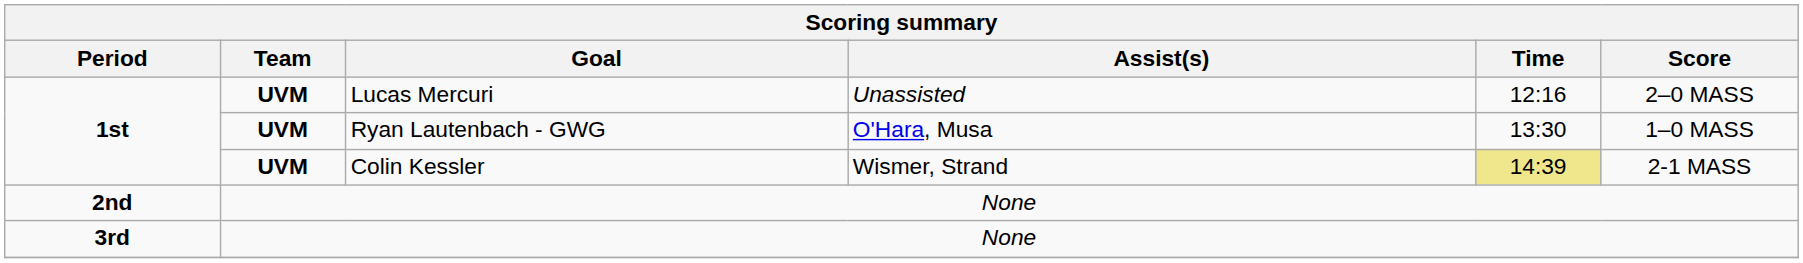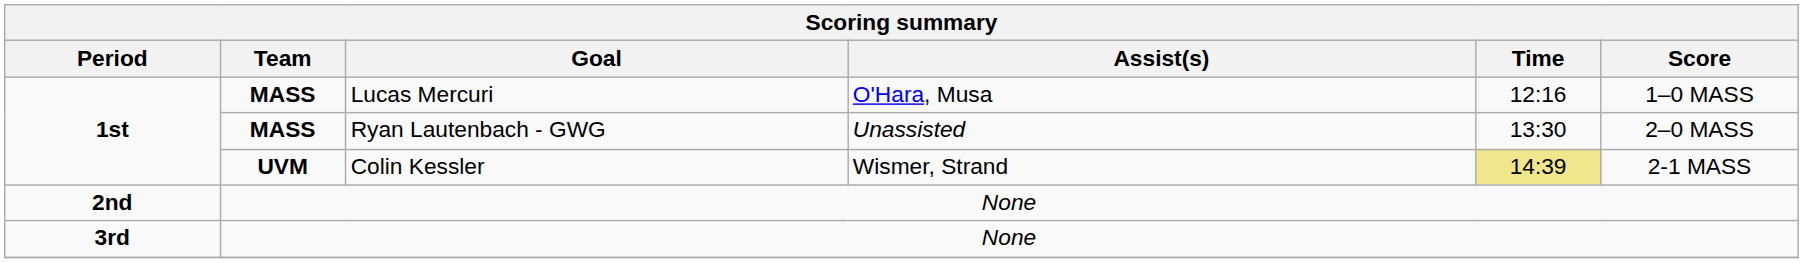(283, 94) UVM -> (283, 94) MASS
(909, 94) Unassisted -> (923, 94) O'Hara, Musa
(1700, 94) 2–0 MASS -> (1700, 94) 1–0 MASS
(283, 130) UVM -> (283, 130) MASS
(923, 130) O'Hara, Musa -> (909, 130) Unassisted
(1700, 130) 1–0 MASS -> (1700, 130) 2–0 MASS
